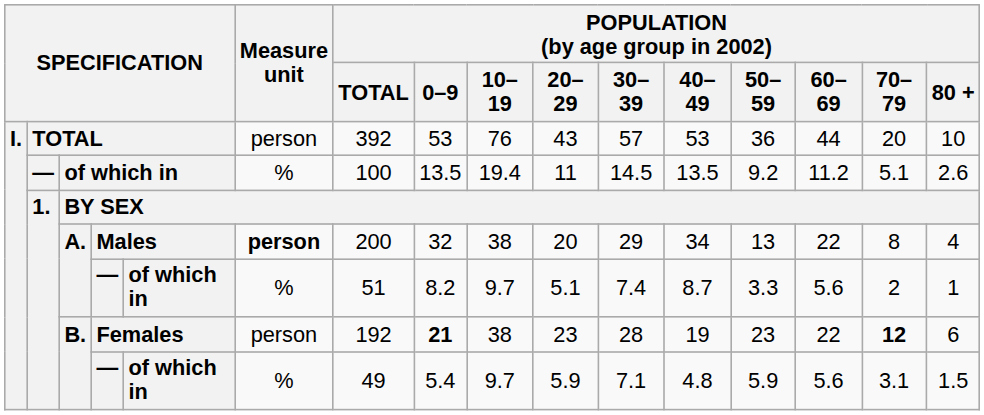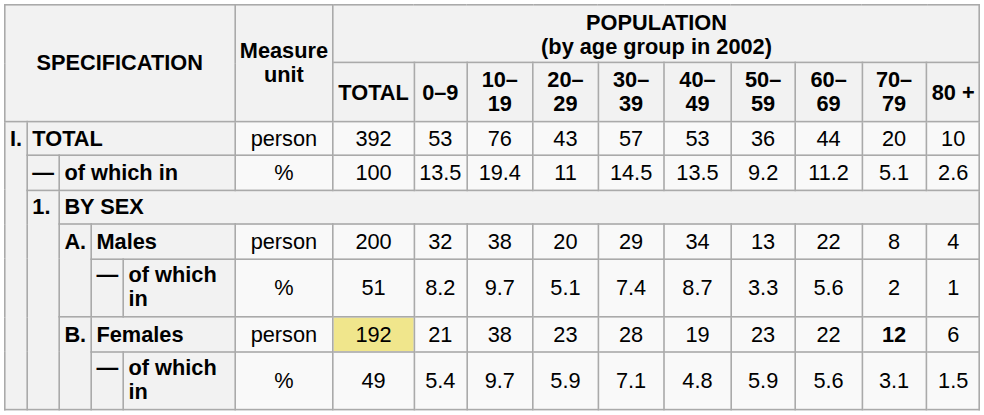(284, 241) bold -> (284, 241) normal
(374, 334) no background -> (374, 334) khaki background
(440, 334) bold -> (440, 334) normal
